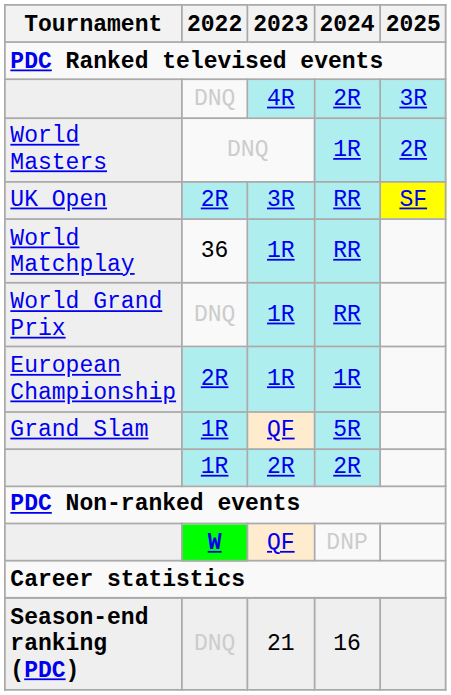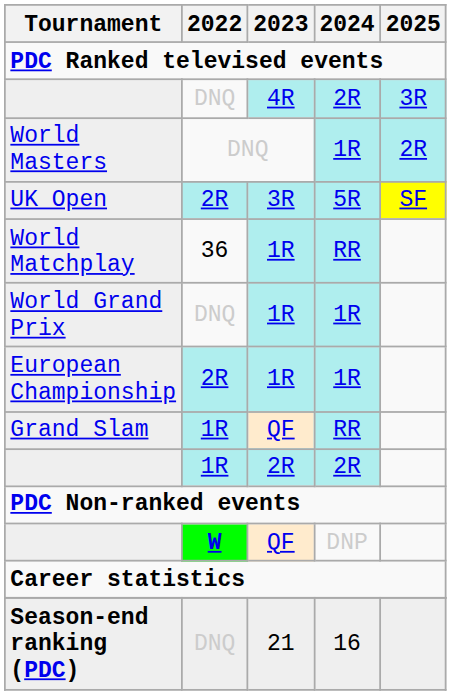(347, 200) RR -> (347, 200) 5R
(347, 315) RR -> (347, 315) 1R
(347, 430) 5R -> (347, 430) RR
